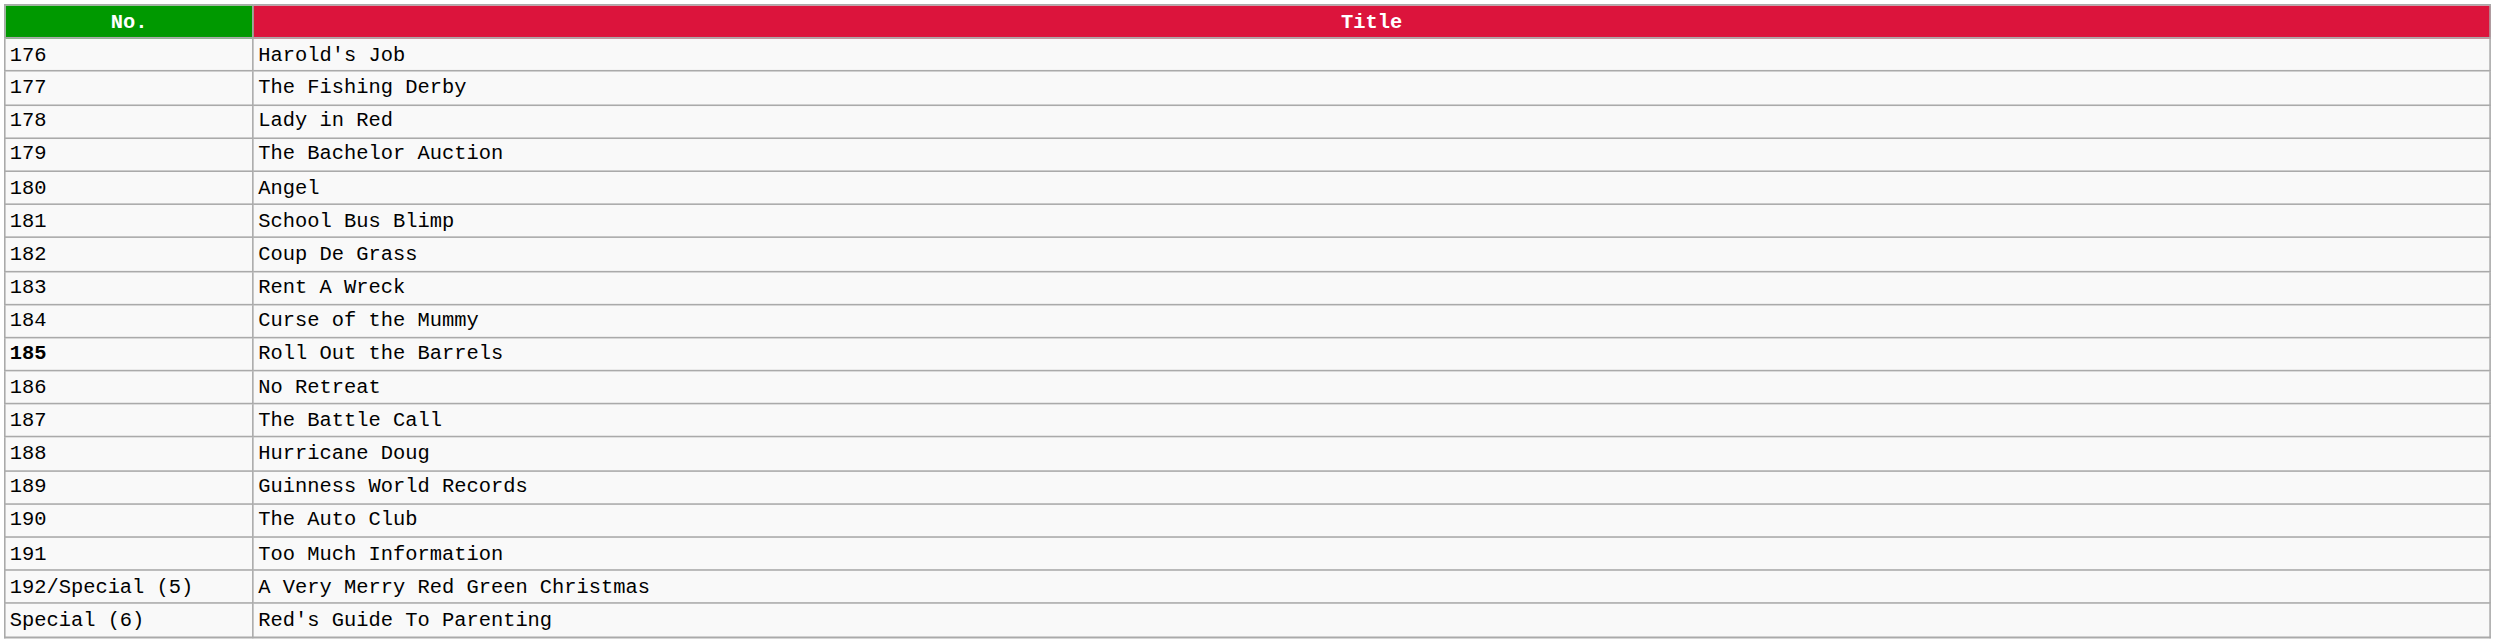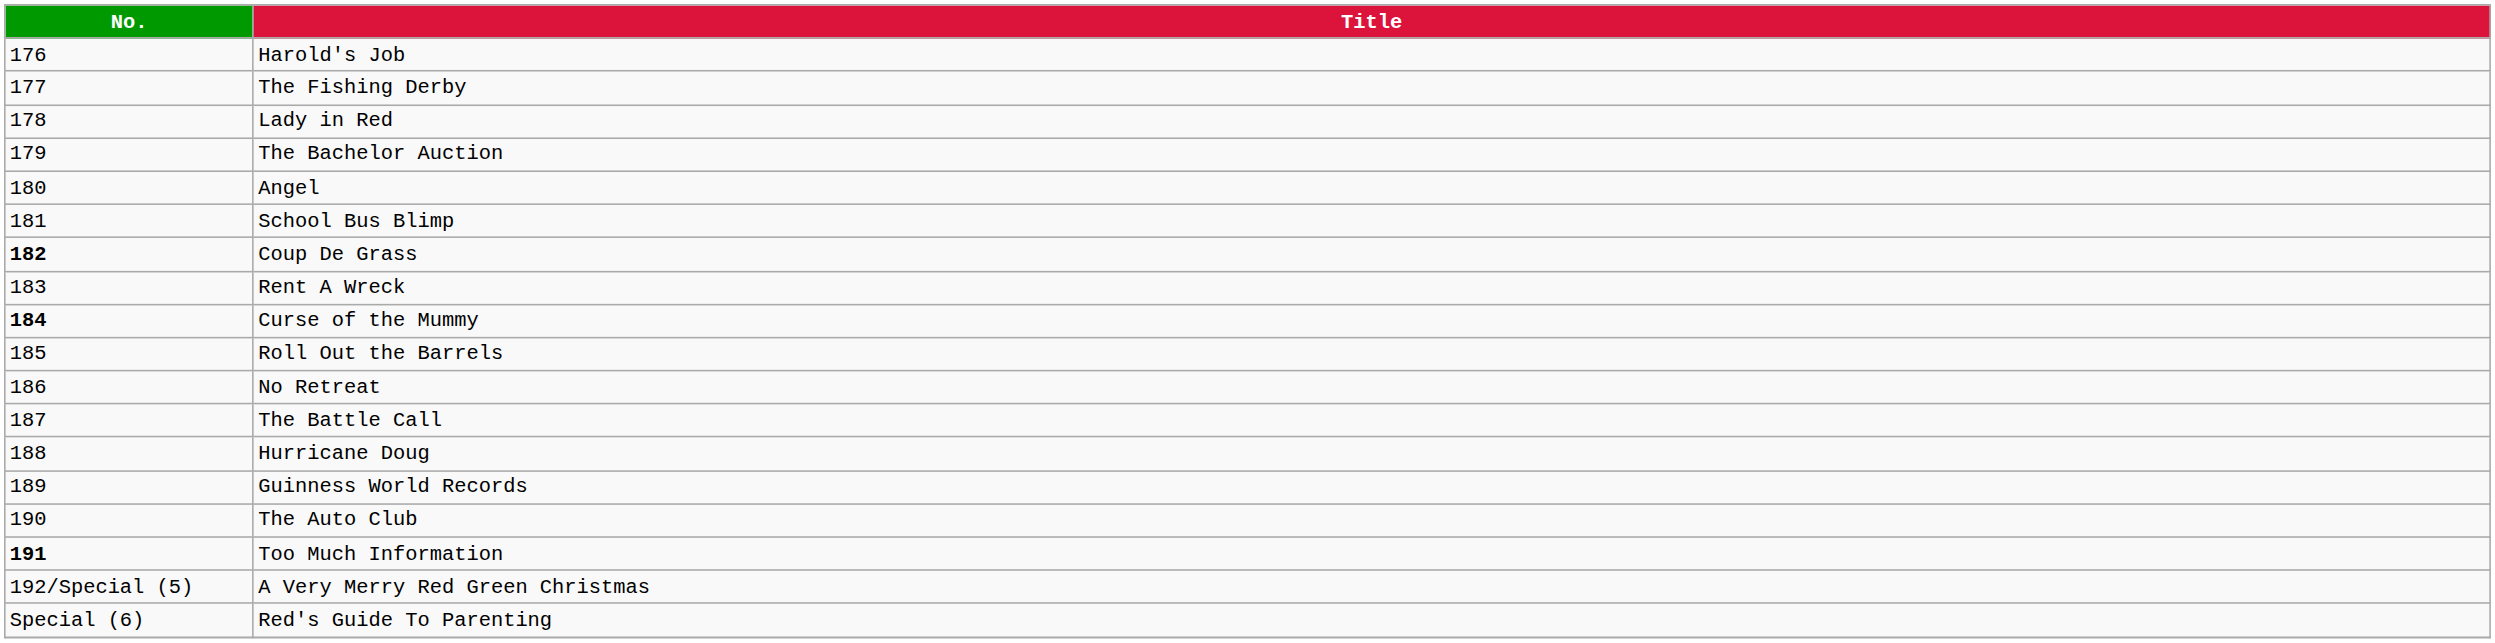(28, 254) normal -> (28, 254) bold
(28, 321) normal -> (28, 321) bold
(28, 354) bold -> (28, 354) normal
(28, 554) normal -> (28, 554) bold
